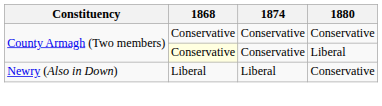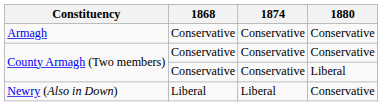+ row: (27, 33)
(203, 52) lightyellow background -> (203, 71) no background
